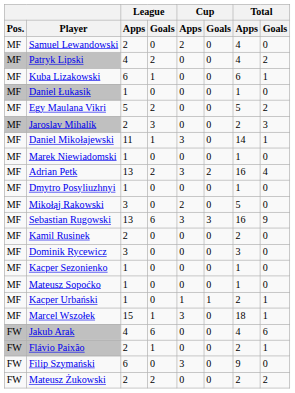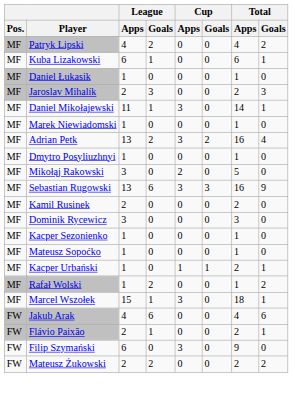- row: (74, 44)
- row: (67, 108)
+ row: (55, 284)
